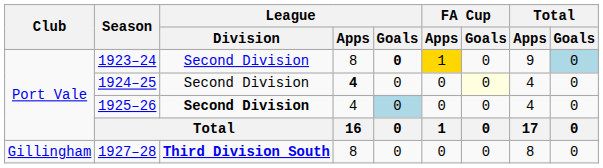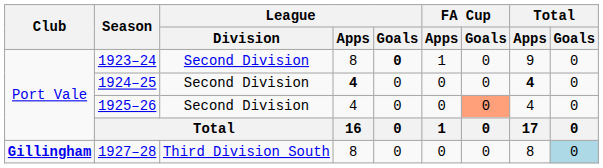(442, 61) gold background -> (442, 61) no background
(574, 61) lightblue background -> (574, 61) no background
(486, 84) lightyellow background -> (486, 84) no background
(530, 84) normal -> (530, 84) bold
(246, 107) bold -> (246, 107) normal
(397, 107) lightblue background -> (397, 107) no background
(486, 107) no background -> (486, 107) lightsalmon background
(50, 152) normal -> (50, 152) bold
(246, 152) bold -> (246, 152) normal
(574, 152) no background -> (574, 152) lightblue background
